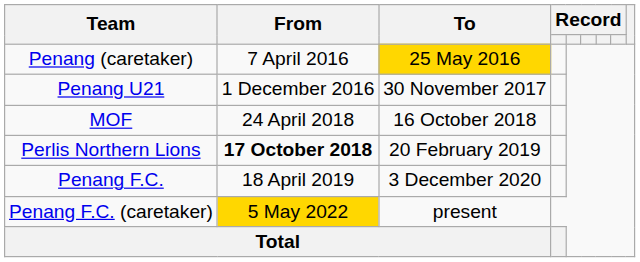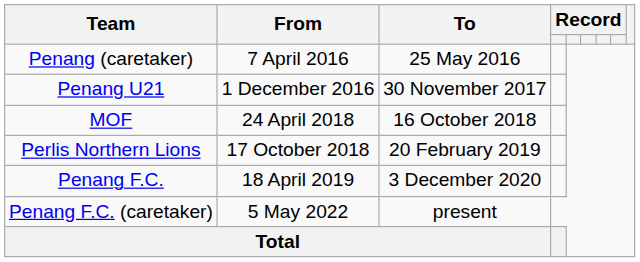(465, 59) gold background -> (465, 59) no background
(298, 150) bold -> (298, 150) normal
(298, 211) gold background -> (298, 211) no background
